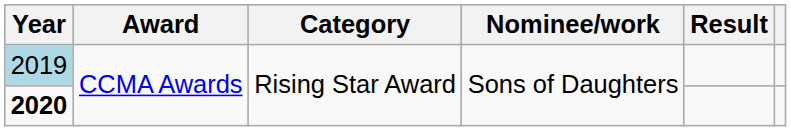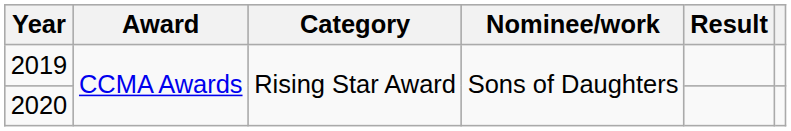(39, 65) lightblue background -> (39, 65) no background
(39, 105) bold -> (39, 105) normal
